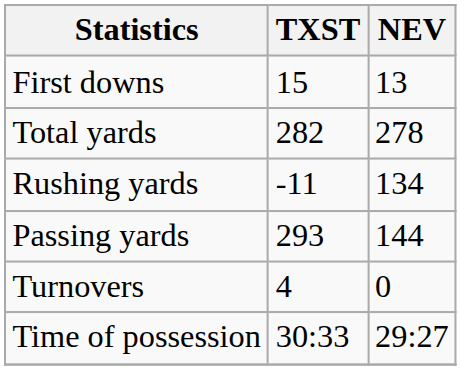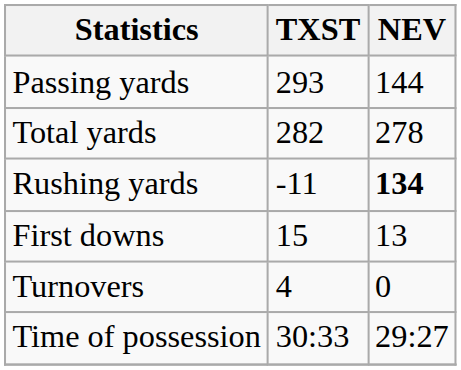rows swapped: (88, 81) <-> (101, 235)
(399, 183) normal -> (399, 183) bold
